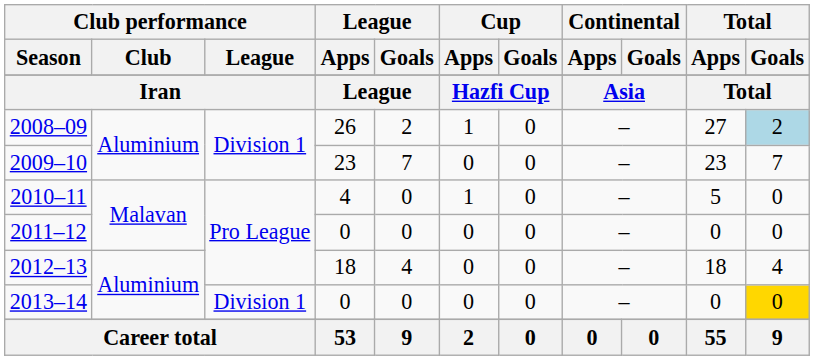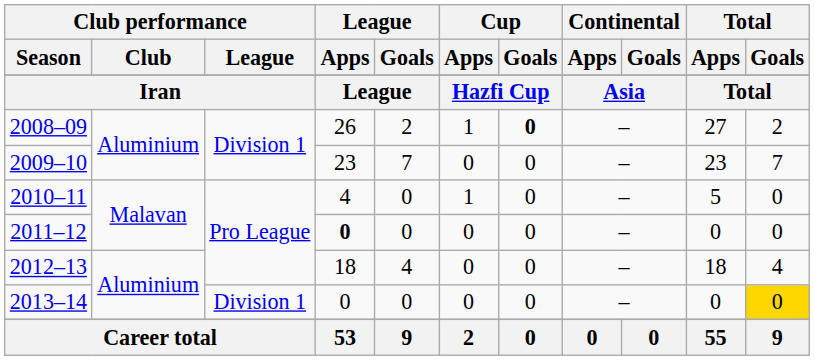(530, 127) normal -> (530, 127) bold
(777, 127) lightblue background -> (777, 127) no background
(345, 232) normal -> (345, 232) bold
